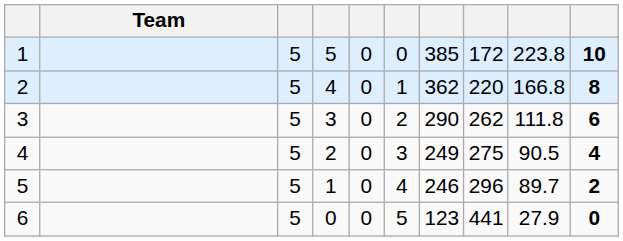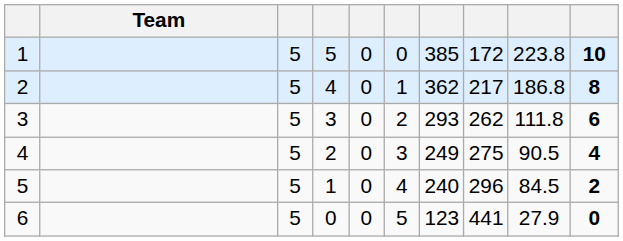(486, 86) 220 -> (486, 86) 217
(539, 86) 166.8 -> (539, 86) 186.8
(442, 119) 290 -> (442, 119) 293
(442, 185) 246 -> (442, 185) 240
(539, 185) 89.7 -> (539, 185) 84.5
